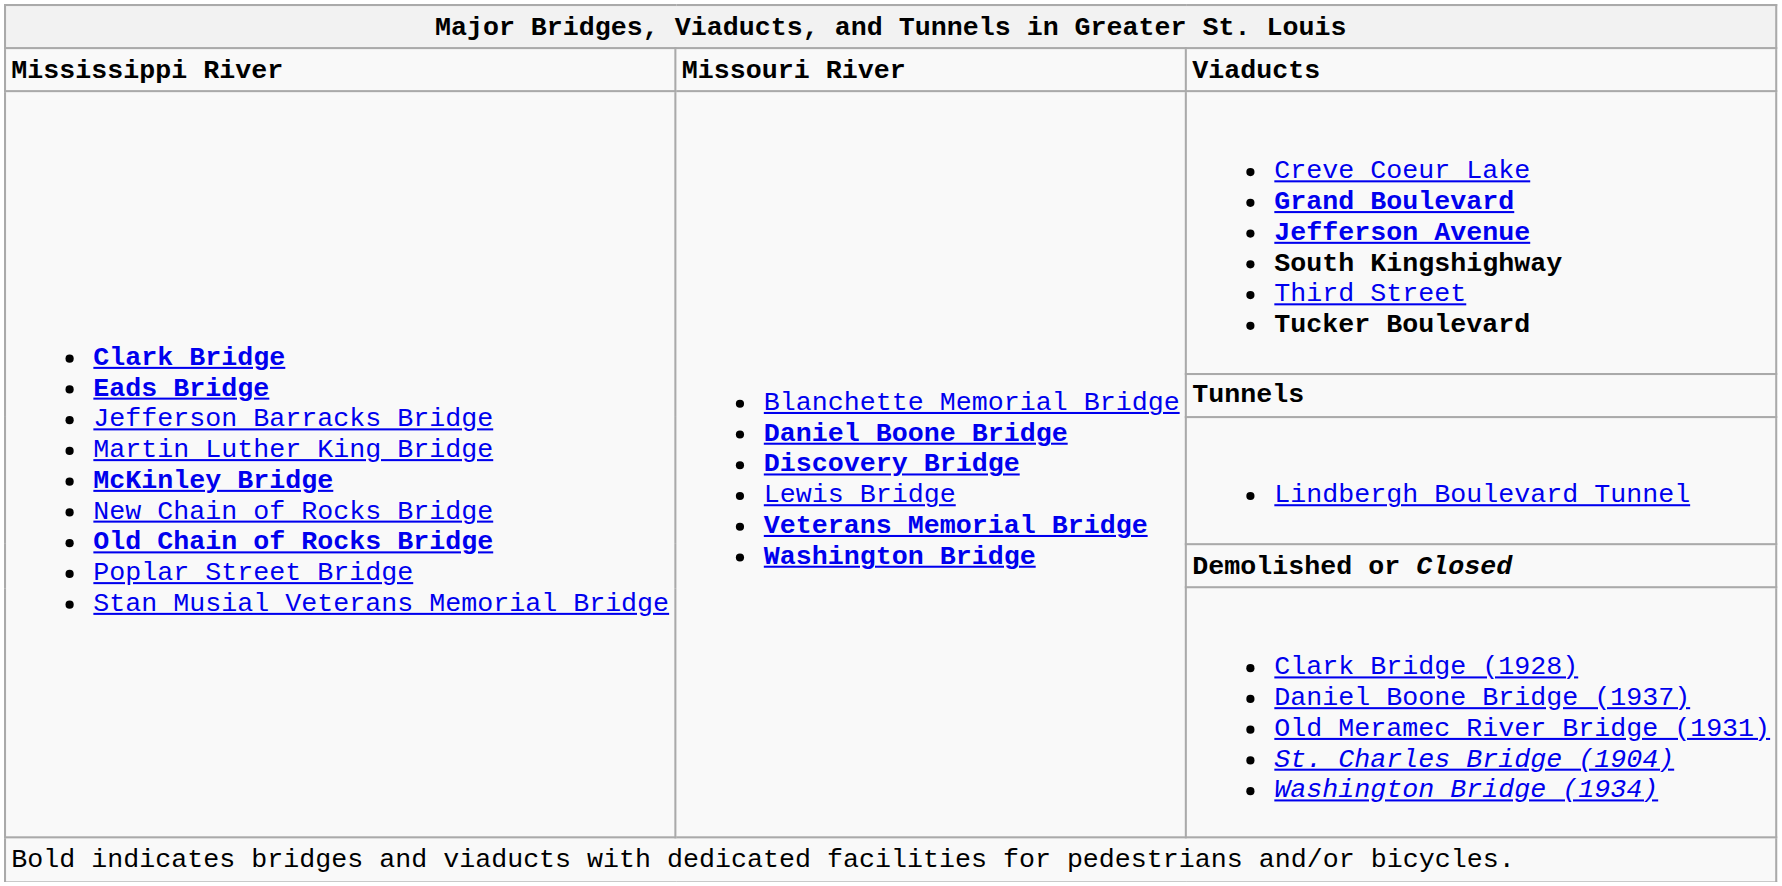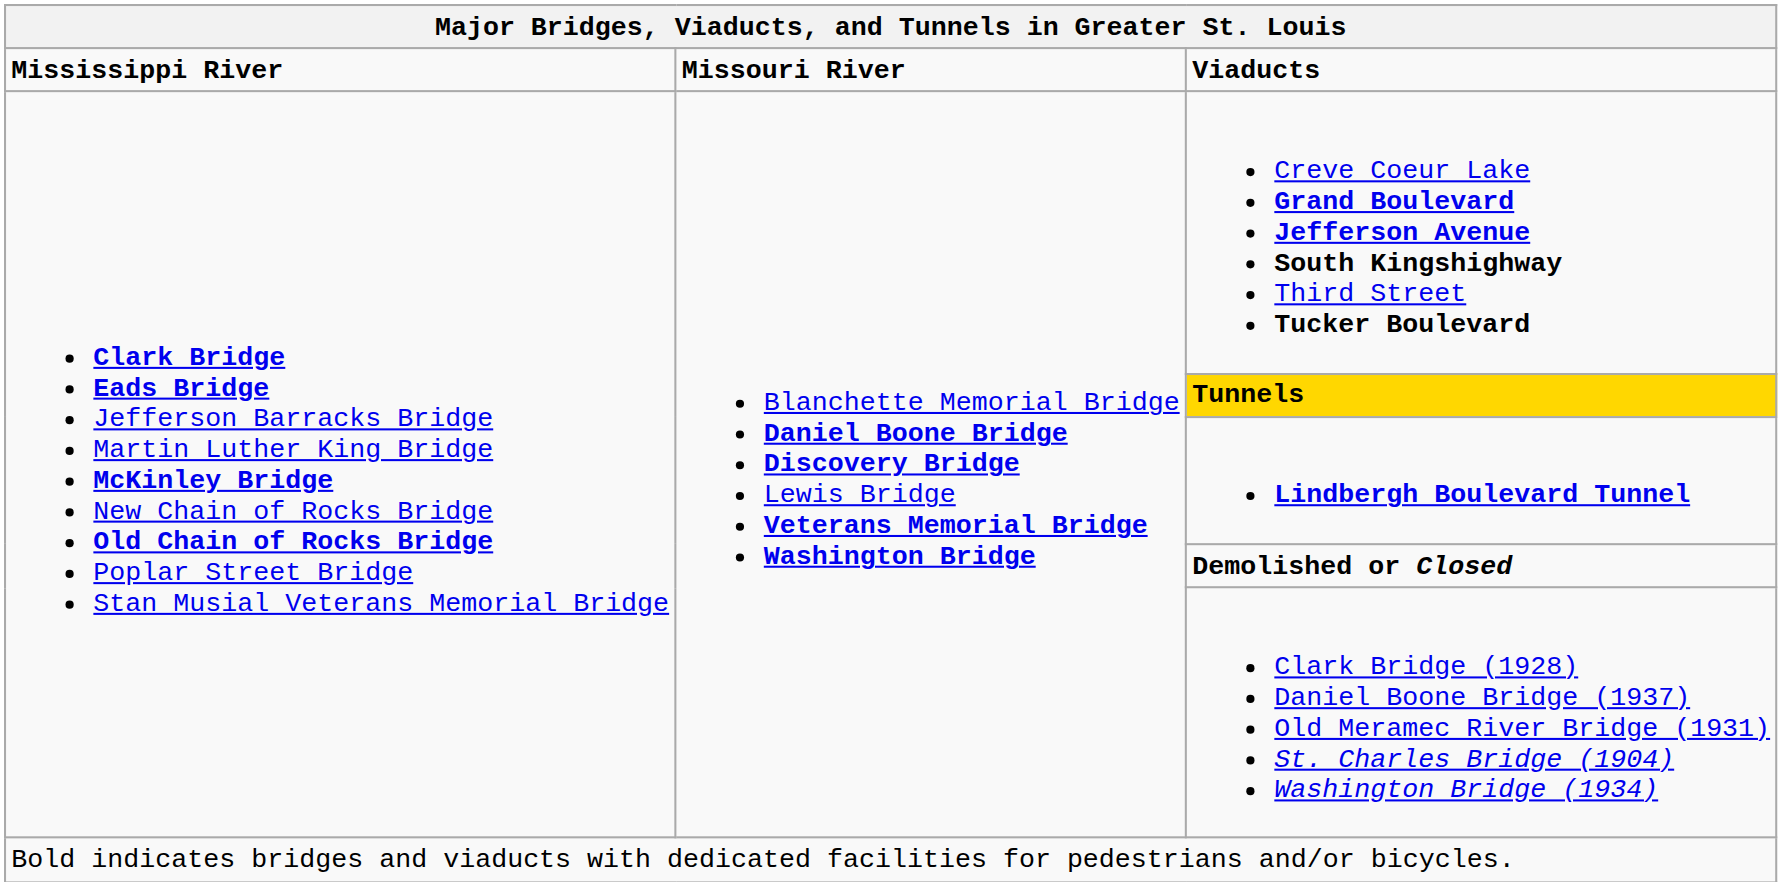(1248, 395) no background -> (1248, 395) gold background
(1481, 496) normal -> (1481, 496) bold
